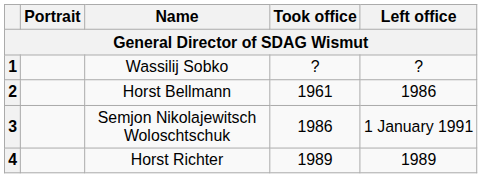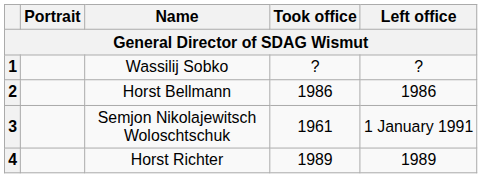(315, 92) 1961 -> (315, 92) 1986
(315, 126) 1986 -> (315, 126) 1961
